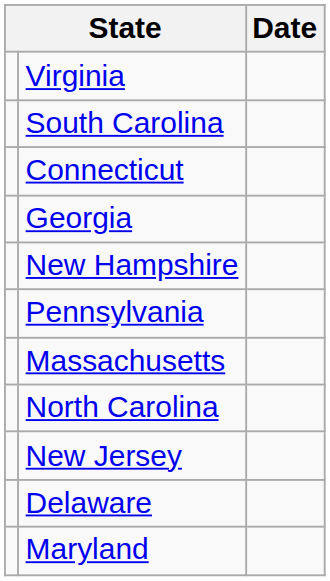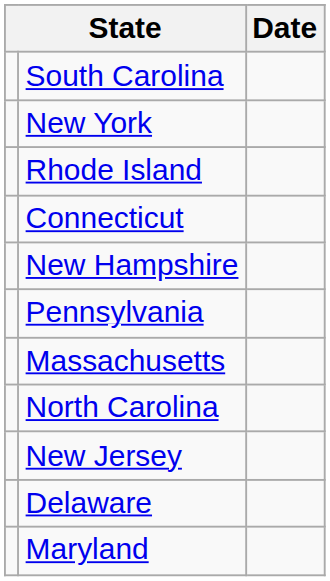- row: (75, 75)
+ row: (89, 123)
+ row: (114, 170)
- row: (79, 218)
